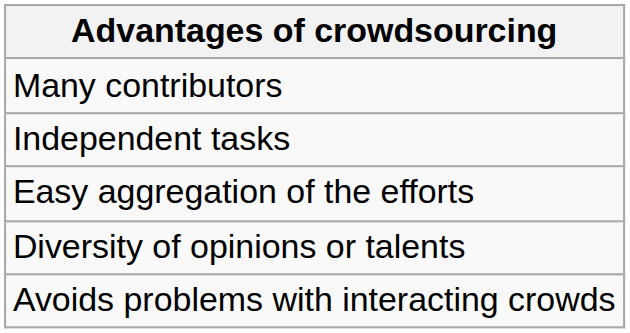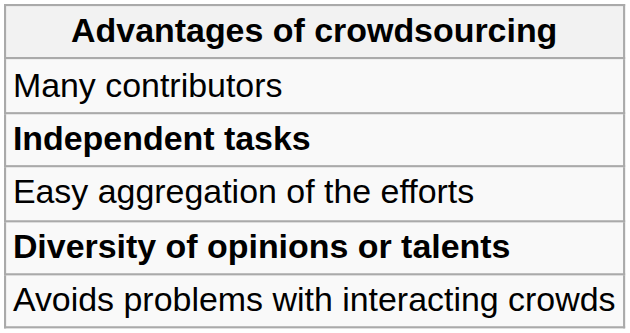(151, 138) normal -> (162, 138) bold
(239, 246) normal -> (262, 246) bold
